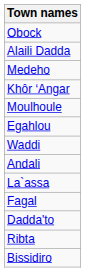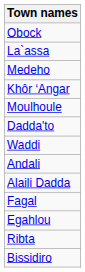(39, 51) Alaili Dadda -> (28, 51) La`assa
(29, 126) Egahlou -> (31, 126) Dadda'to
(28, 182) La`assa -> (39, 182) Alaili Dadda
(31, 220) Dadda'to -> (29, 220) Egahlou
